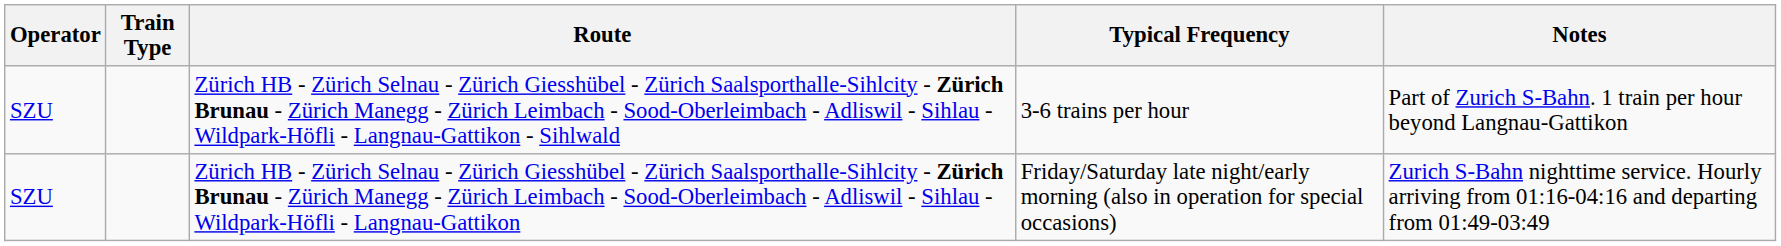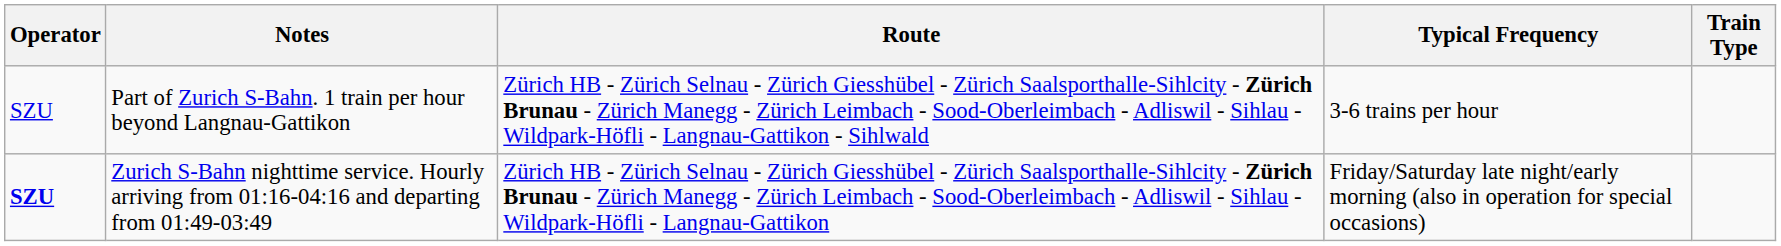columns swapped: (148, 35) <-> (1579, 35)
(31, 196) normal -> (32, 196) bold
